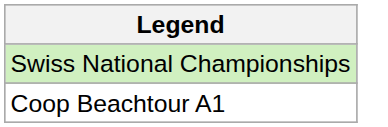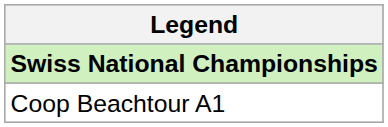(181, 64) normal -> (194, 64) bold
